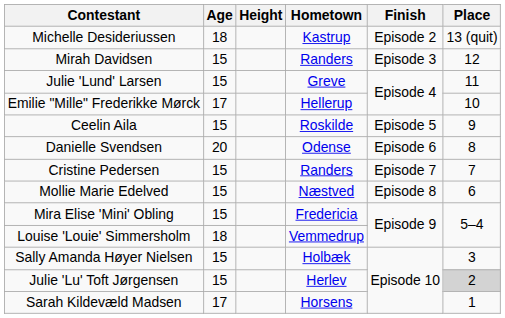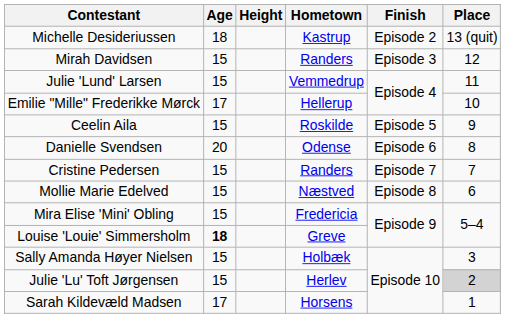(326, 81) Greve -> (326, 81) Vemmedrup
(220, 236) normal -> (220, 236) bold
(326, 236) Vemmedrup -> (326, 236) Greve
